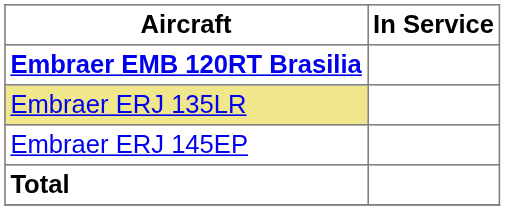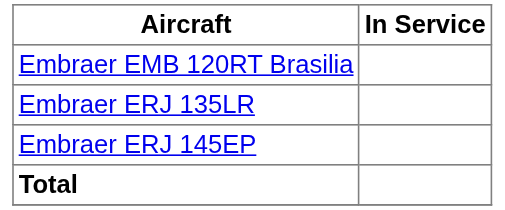(186, 64) bold -> (186, 64) normal
(128, 104) khaki background -> (137, 104) no background
